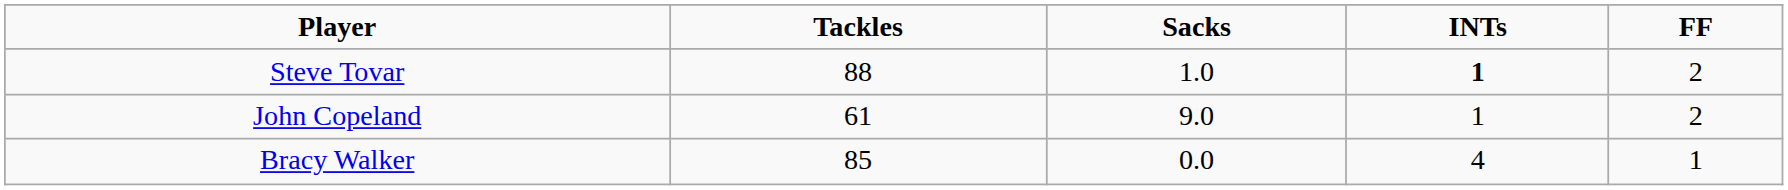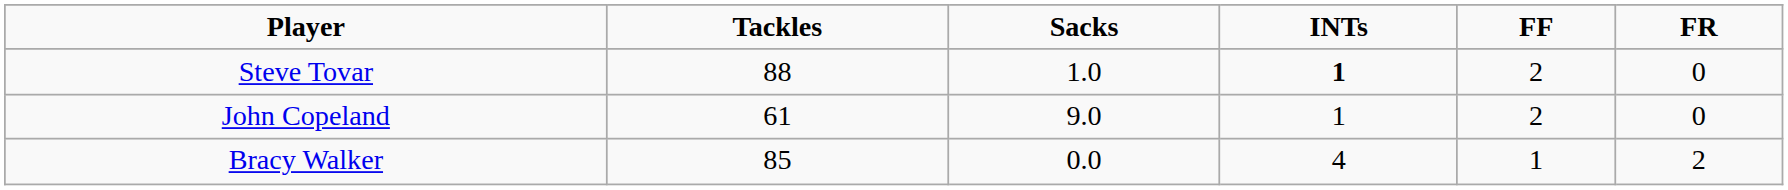+ column: (1699, 26)
